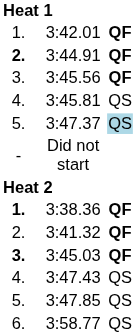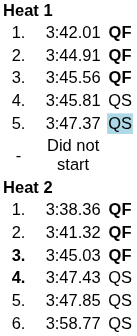(19, 55) bold -> (19, 55) normal
(19, 210) bold -> (19, 210) normal
(19, 278) normal -> (19, 278) bold
